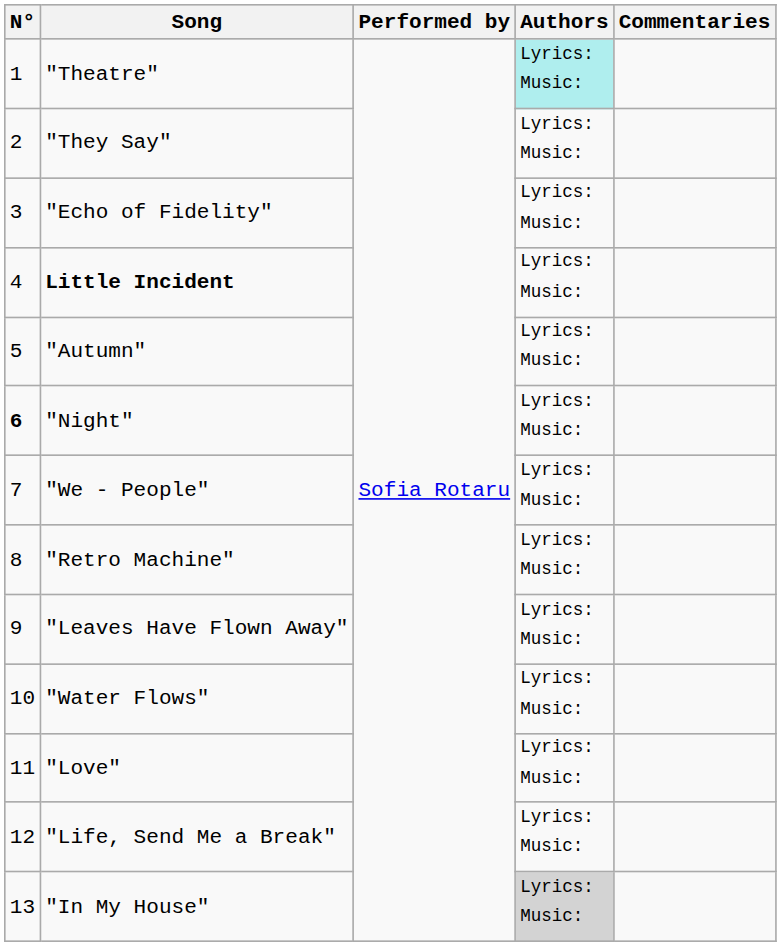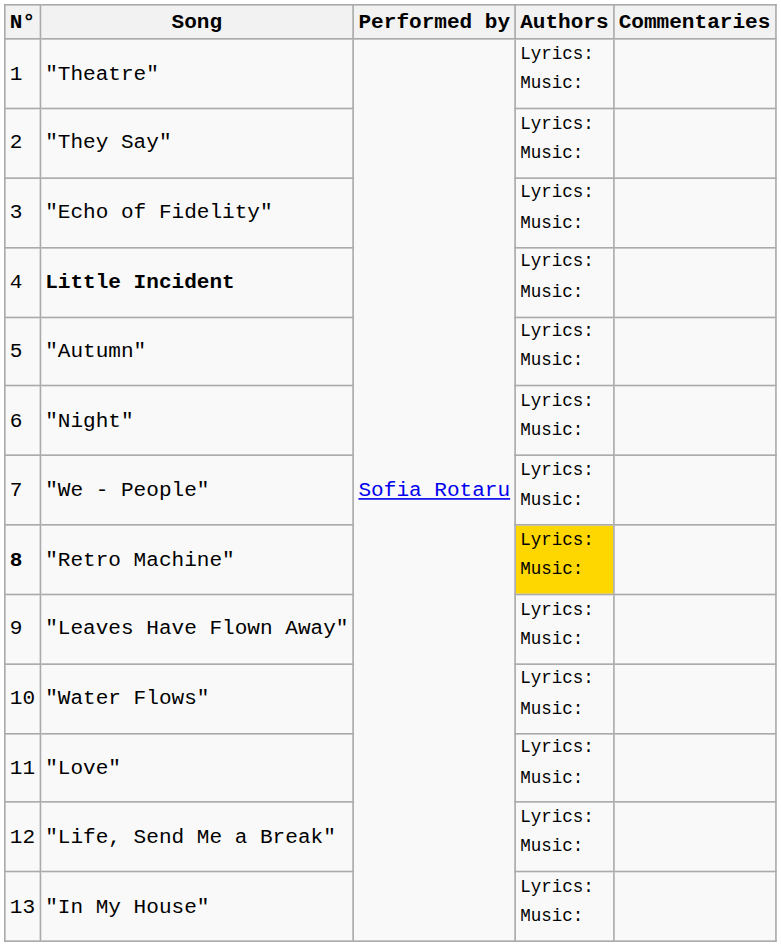(557, 69) paleturquoise background -> (557, 69) no background
(16, 421) bold -> (16, 421) normal
(16, 560) normal -> (16, 560) bold
(557, 555) no background -> (557, 555) gold background
(557, 902) lightgrey background -> (557, 902) no background
